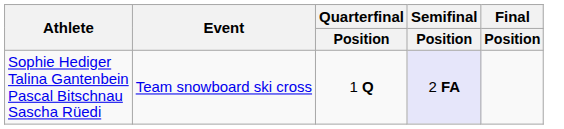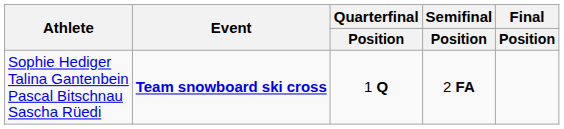(224, 88) normal -> (231, 88) bold
(444, 88) lavender background -> (459, 88) no background
